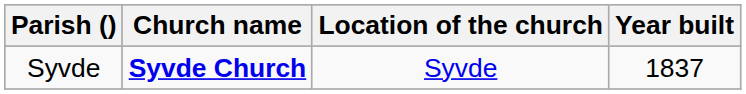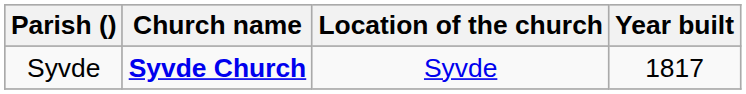(675, 67) 1837 -> (675, 67) 1817
